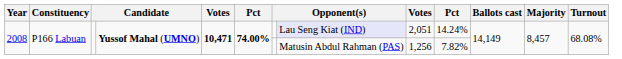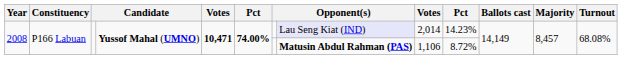(420, 29) 2,051 -> (429, 29) 2,014
(452, 29) 14.24% -> (461, 29) 14.23%
(341, 46) normal -> (346, 46) bold
(420, 46) 1,256 -> (429, 46) 1,106
(455, 46) 7.82% -> (463, 46) 8.72%
